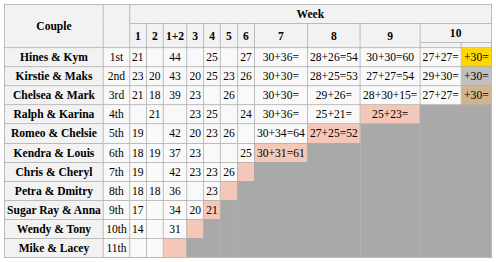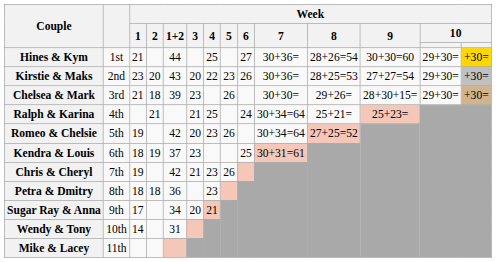(441, 57) 27+27= -> (441, 57) 29+30=
(212, 76) 25 -> (212, 76) 22
(281, 76) 30+30= -> (281, 76) 30+36=
(441, 95) 27+27= -> (441, 95) 29+30=
(195, 114) 23 -> (195, 114) 21
(281, 114) 30+36= -> (281, 114) 30+34=64
(195, 171) 23 -> (195, 171) 21
